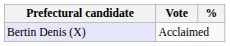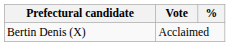(46, 32) lavender background -> (46, 32) no background
